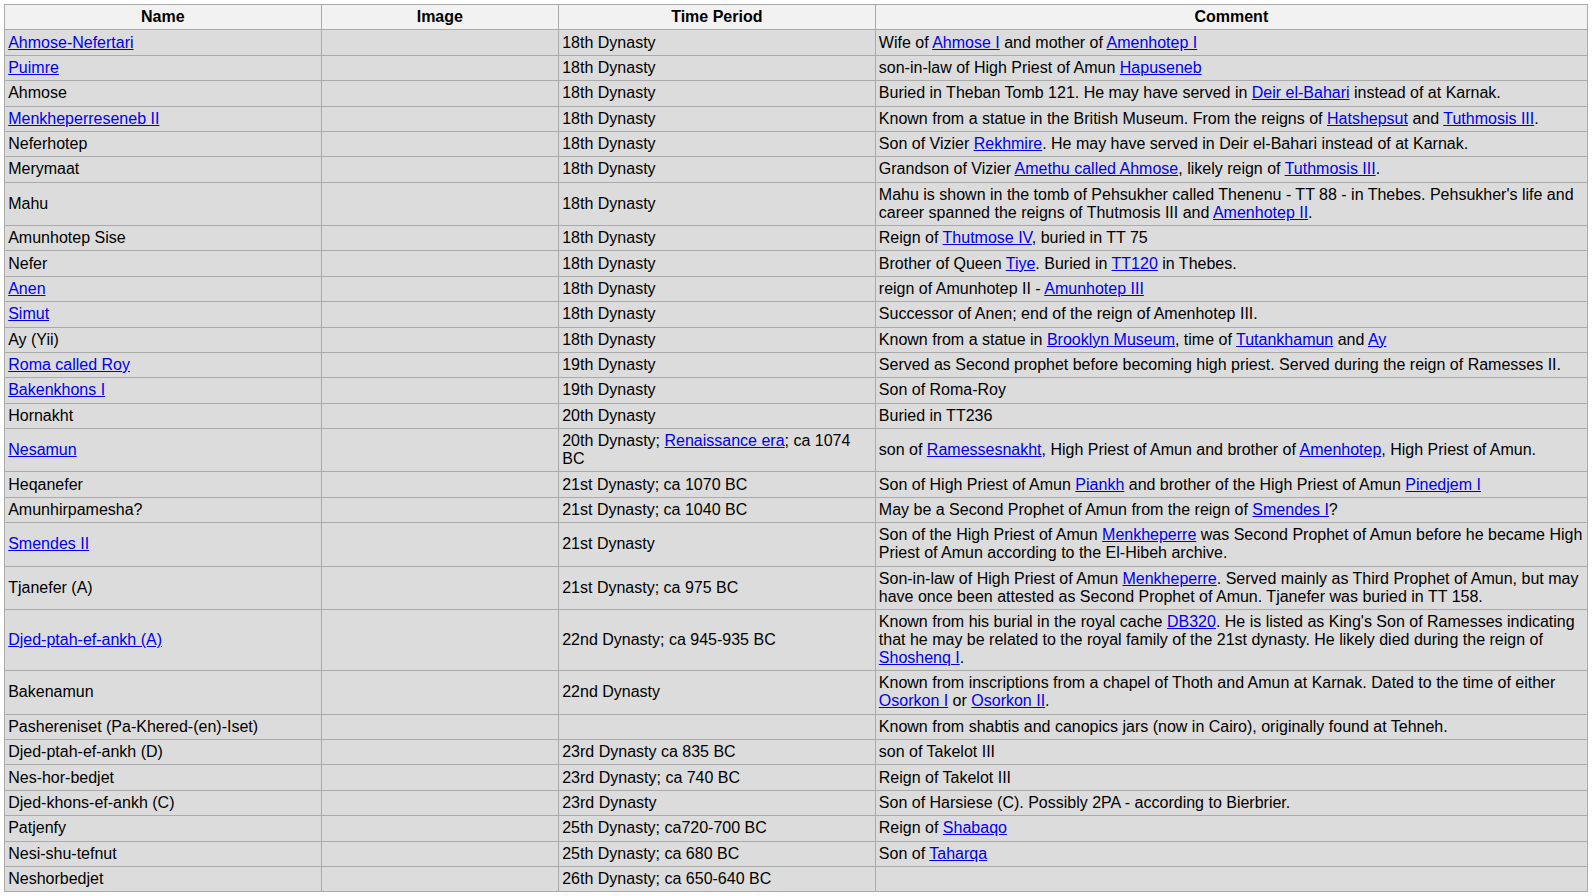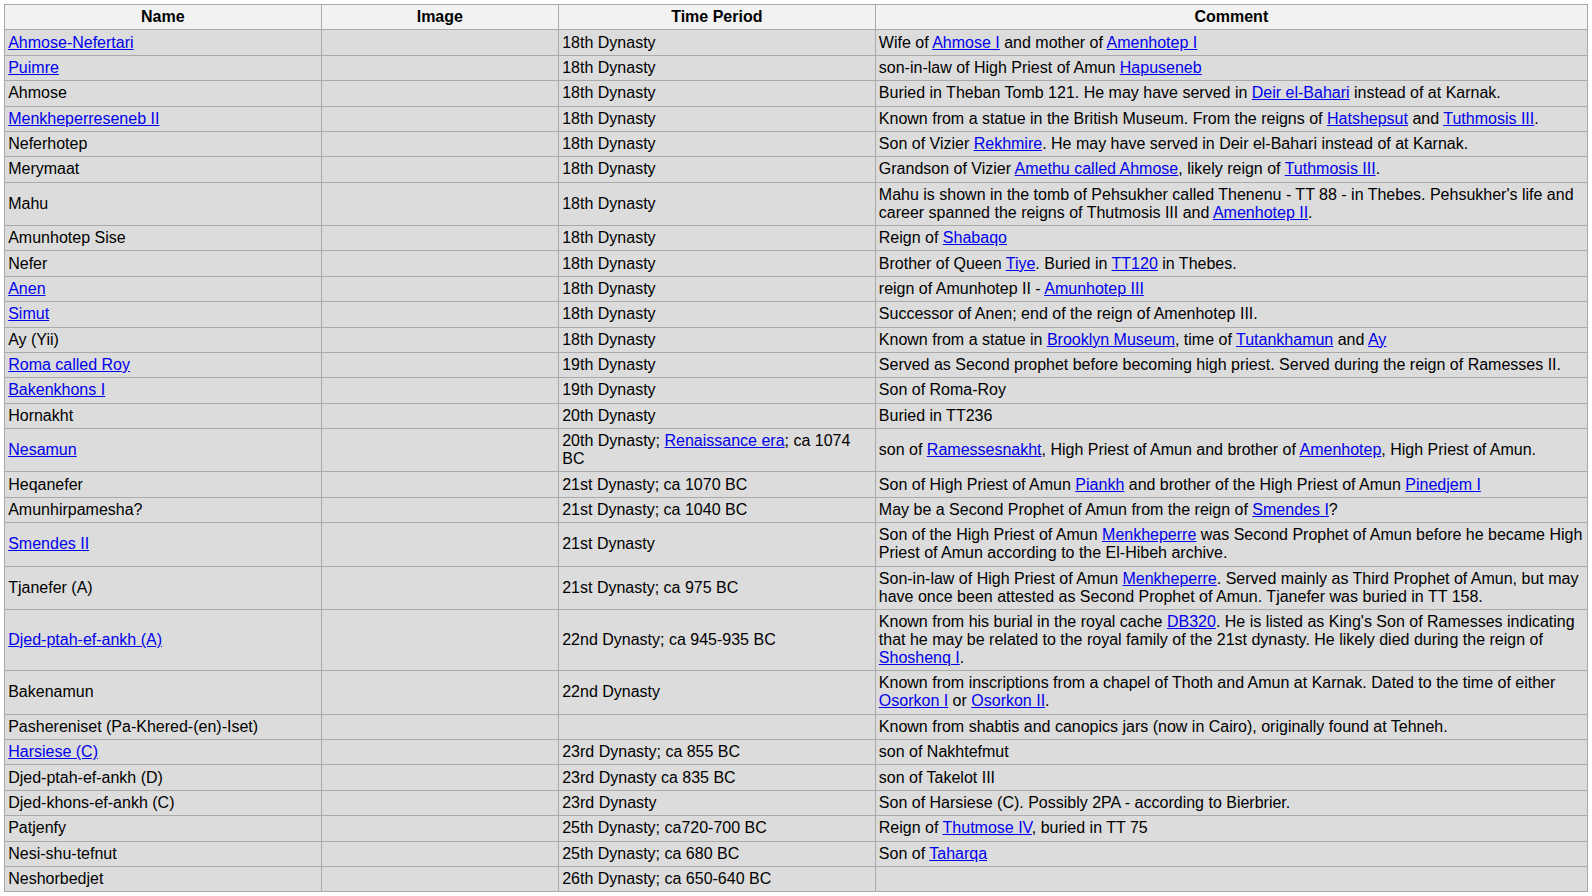(1013, 238) Reign of Thutmose IV, buried in TT 75 -> (943, 238) Reign of Shabaqo
+ row: (53, 752)
- row: (61, 777)
(943, 828) Reign of Shabaqo -> (1013, 828) Reign of Thutmose IV, buried in TT 75
